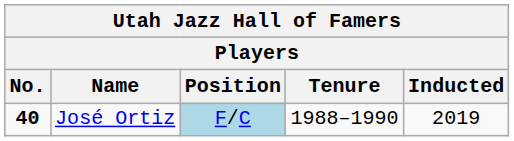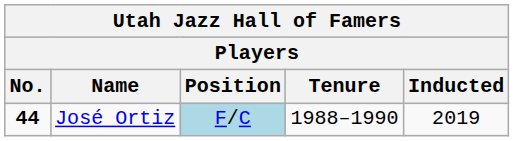(28, 119) 40 -> (28, 119) 44
